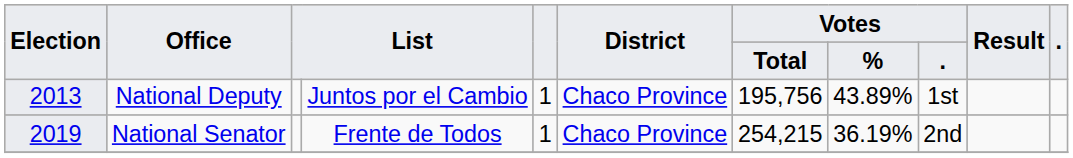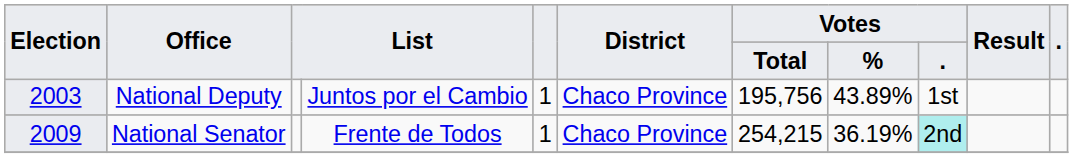(56, 97) 2013 -> (56, 97) 2003
(56, 134) 2019 -> (56, 134) 2009
(943, 134) no background -> (943, 134) paleturquoise background
